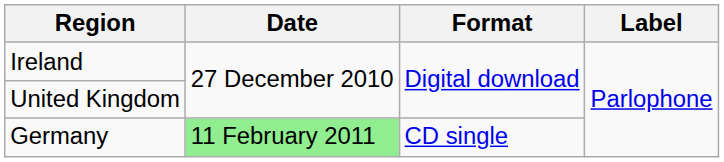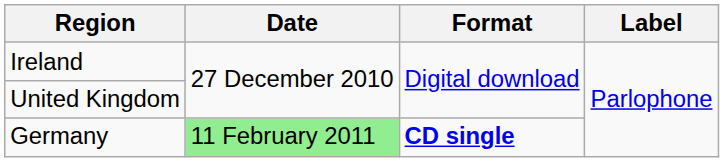(456, 136) normal -> (460, 136) bold
